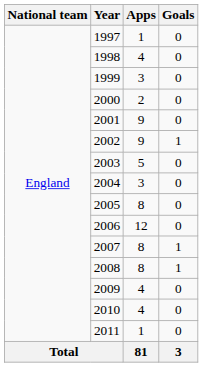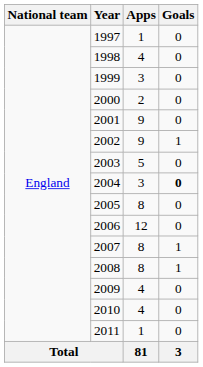(178, 183) normal -> (178, 183) bold
